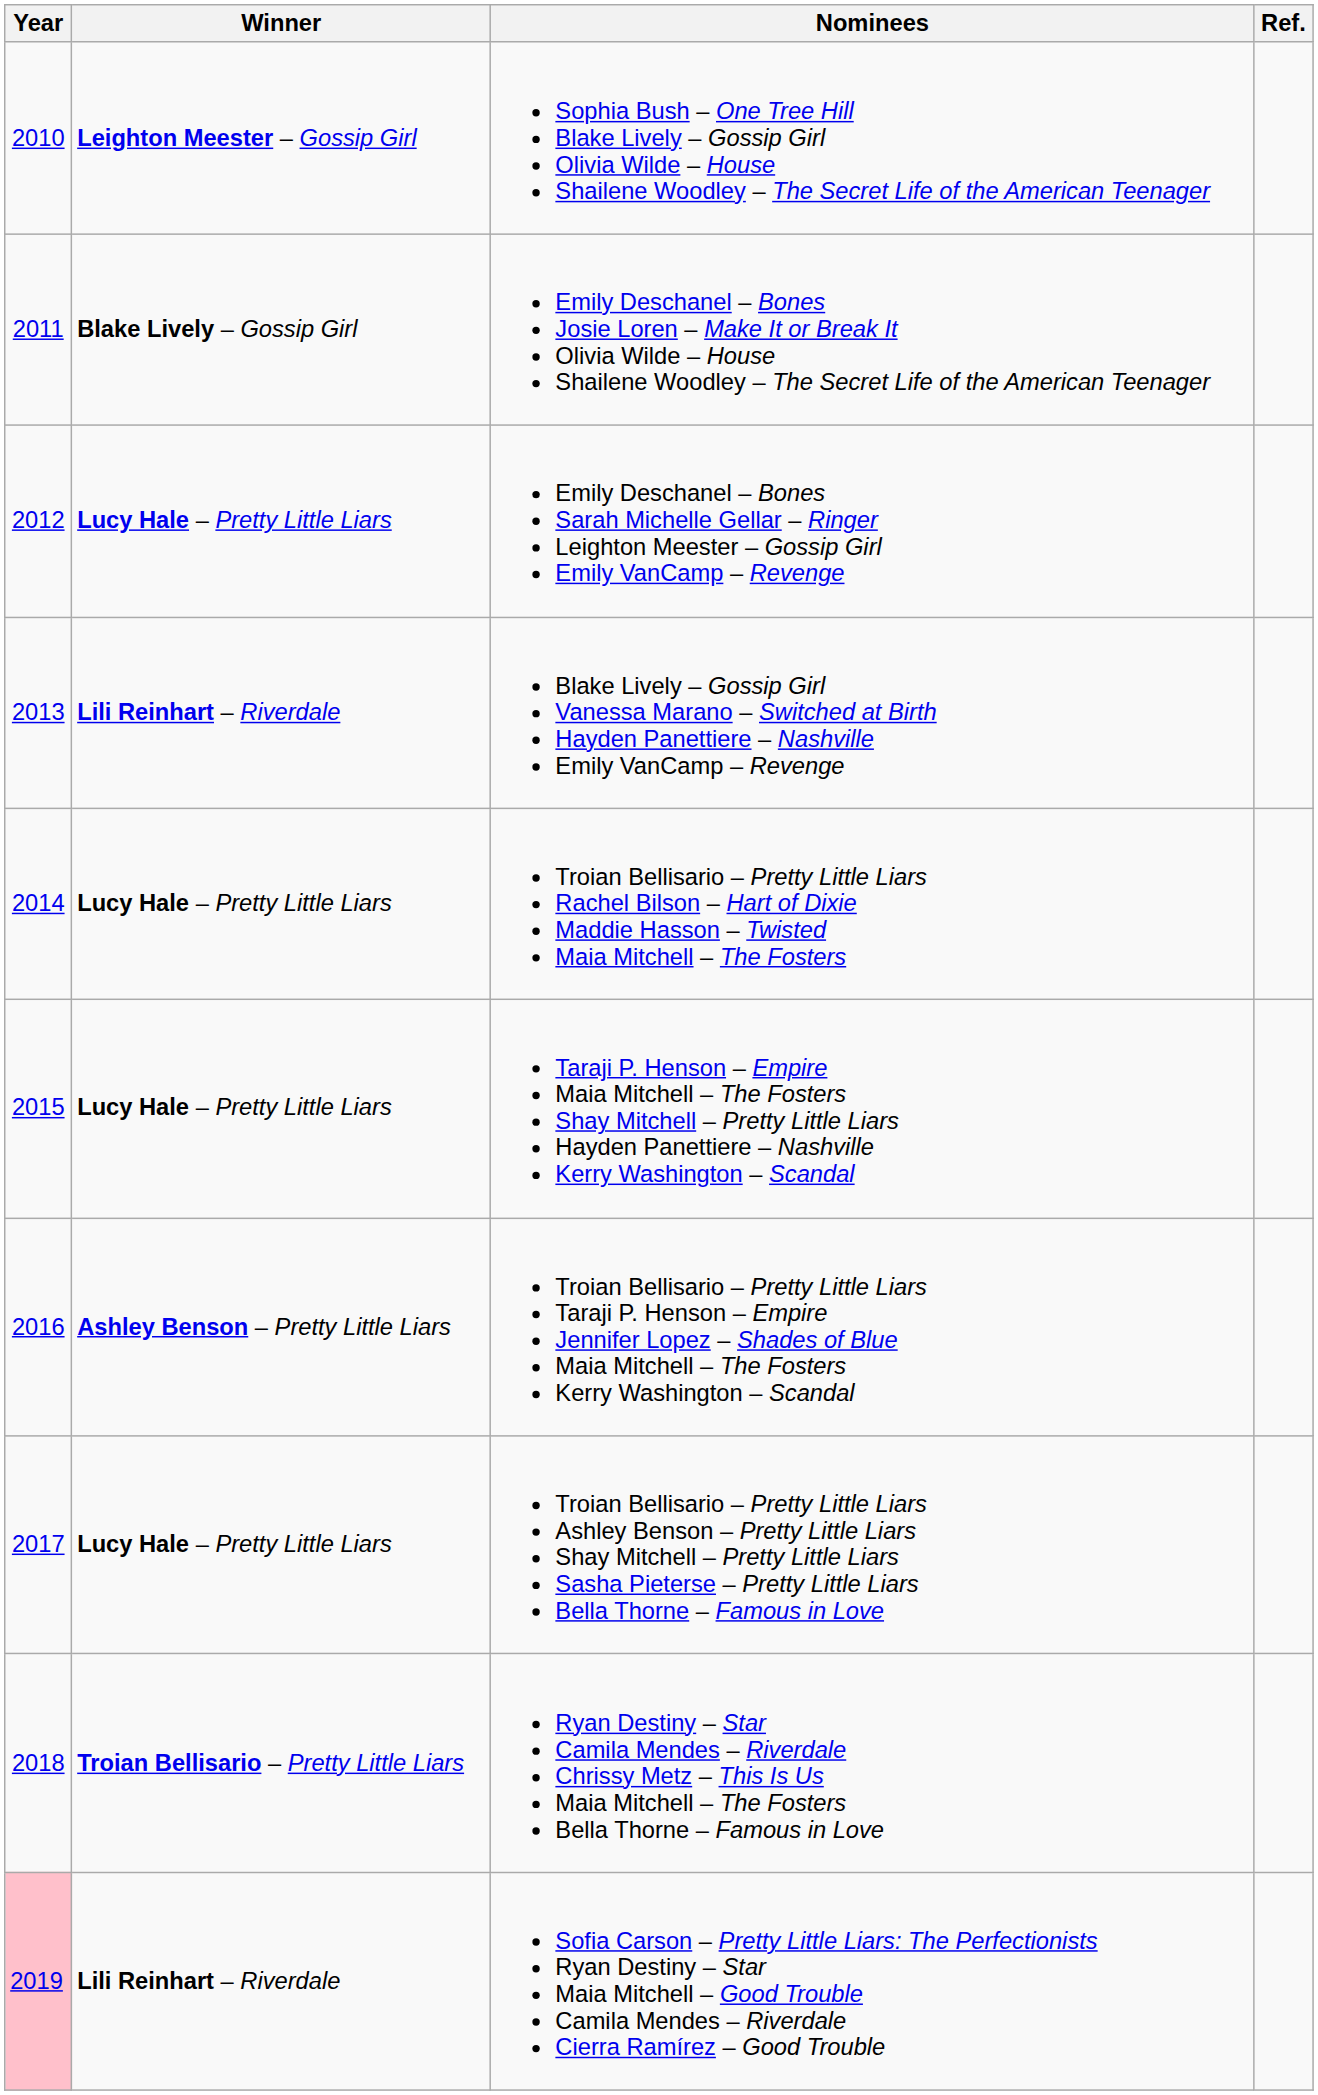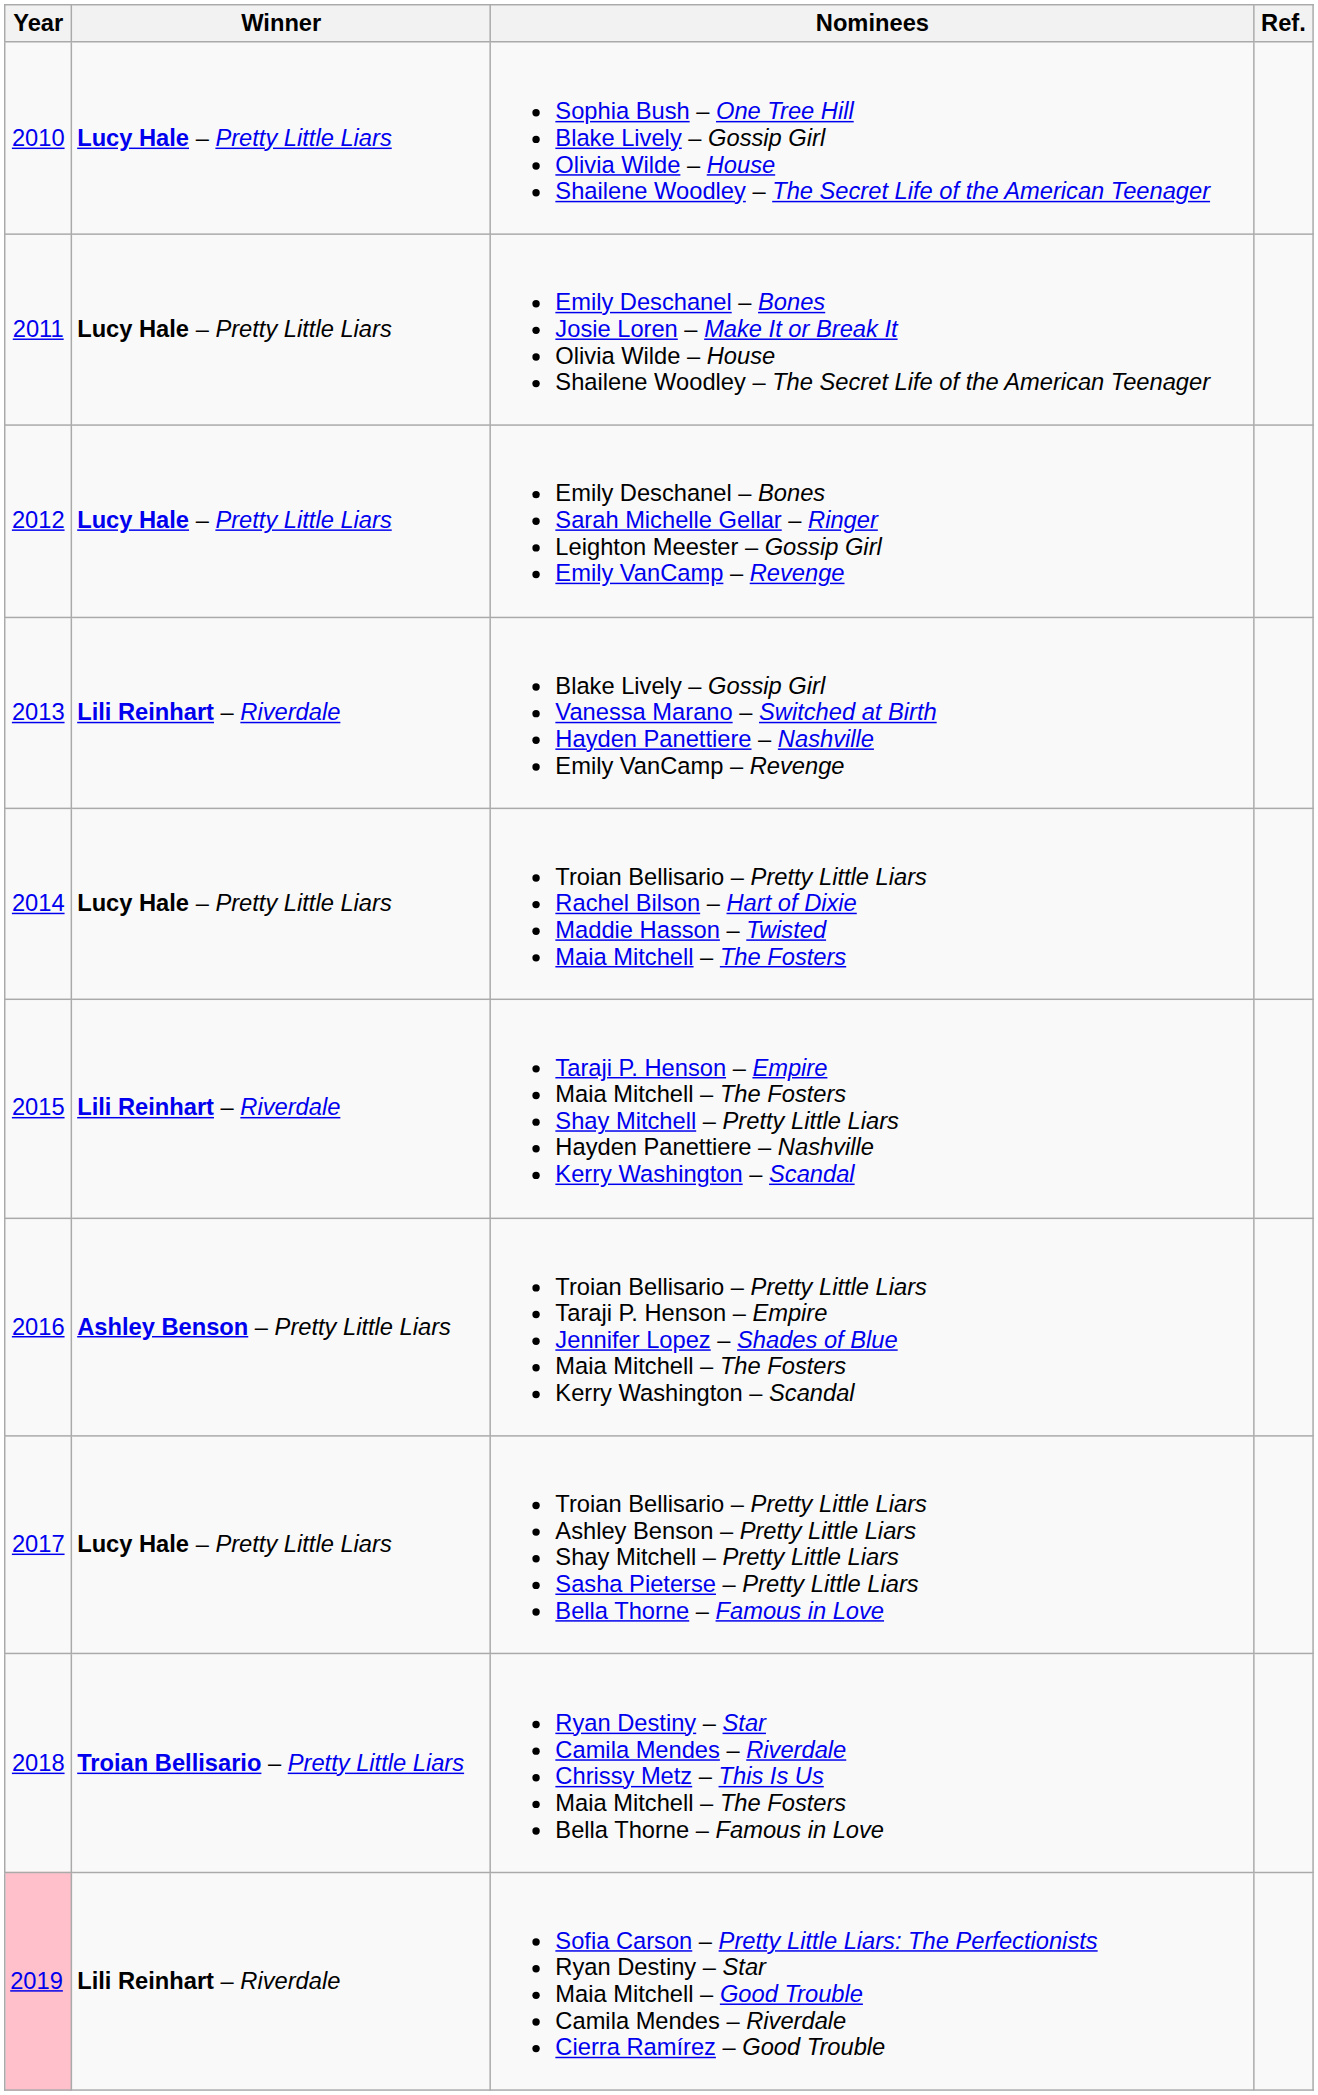(247, 137) Leighton Meester – Gossip Girl -> (234, 137) Lucy Hale – Pretty Little Liars
(217, 329) Blake Lively – Gossip Girl -> (234, 329) Lucy Hale – Pretty Little Liars
(234, 1108) Lucy Hale – Pretty Little Liars -> (209, 1108) Lili Reinhart – Riverdale
